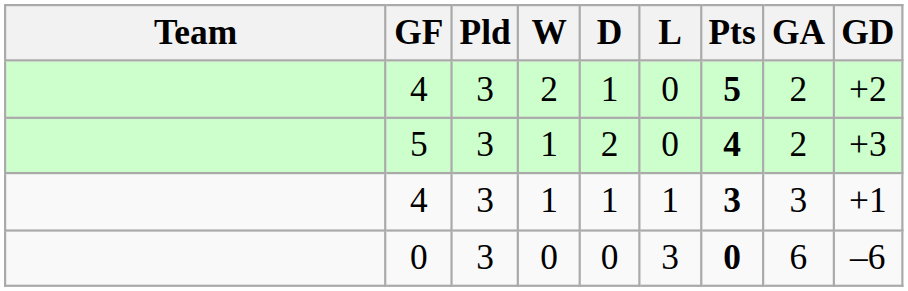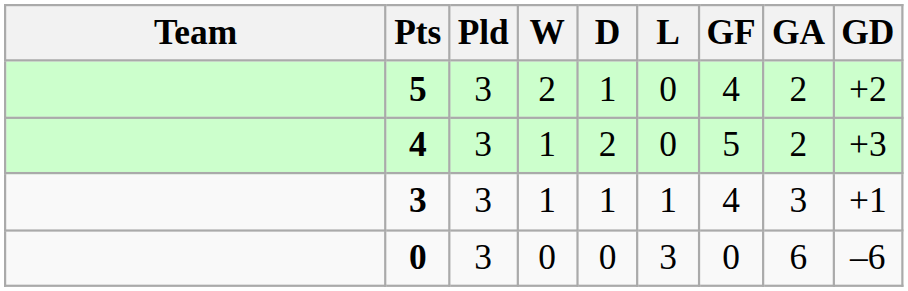columns swapped: (732, 32) <-> (419, 32)
